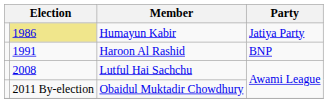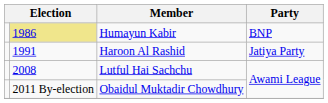(277, 32) Jatiya Party -> (260, 32) BNP
(260, 51) BNP -> (277, 51) Jatiya Party
